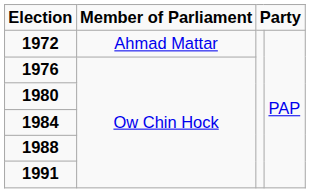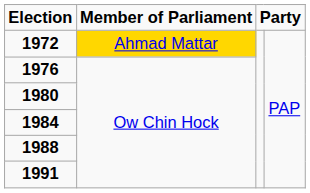(166, 43) no background -> (166, 43) gold background
